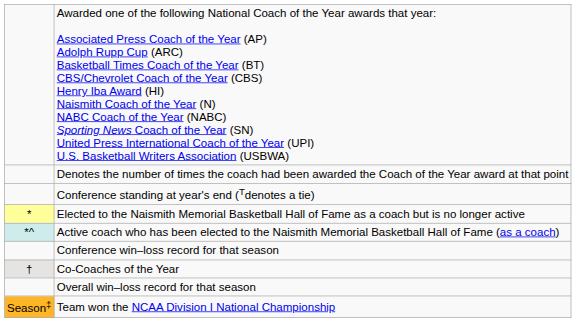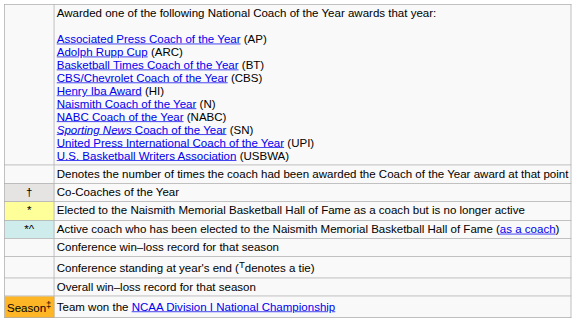rows swapped: (118, 268) <-> (186, 194)
